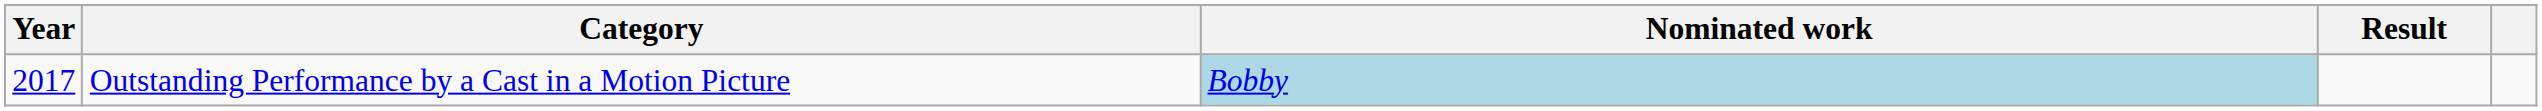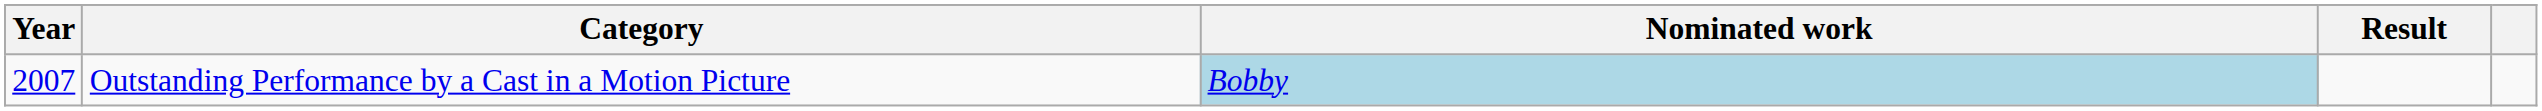(44, 79) 2017 -> (44, 79) 2007
